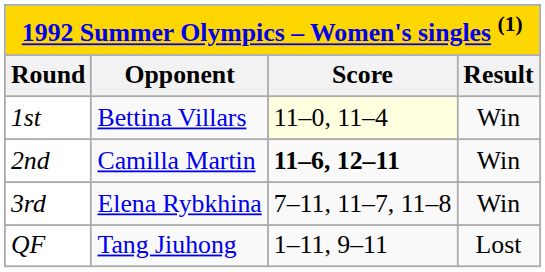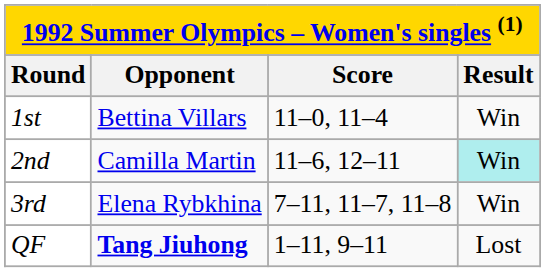(331, 117) lightyellow background -> (331, 117) no background
(337, 160) bold -> (337, 160) normal
(498, 160) no background -> (498, 160) paleturquoise background
(167, 245) normal -> (173, 245) bold
